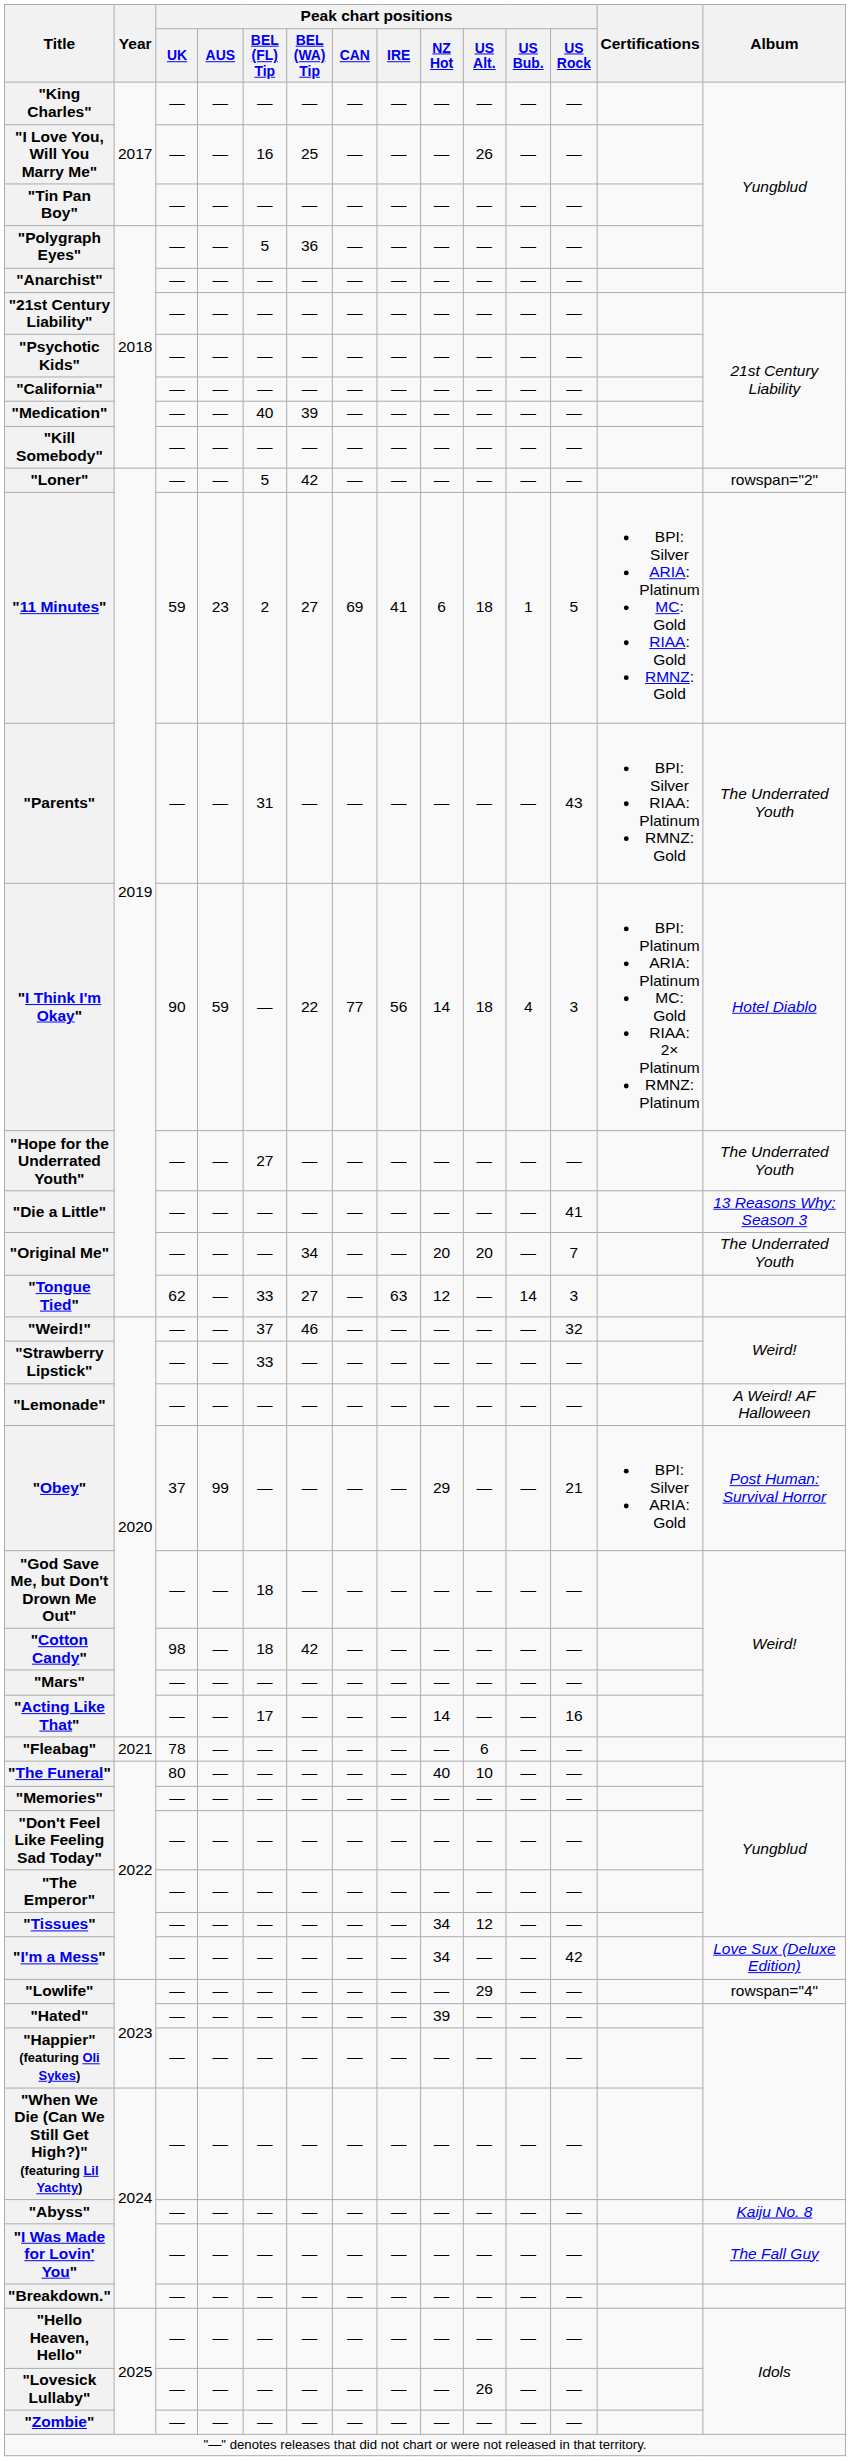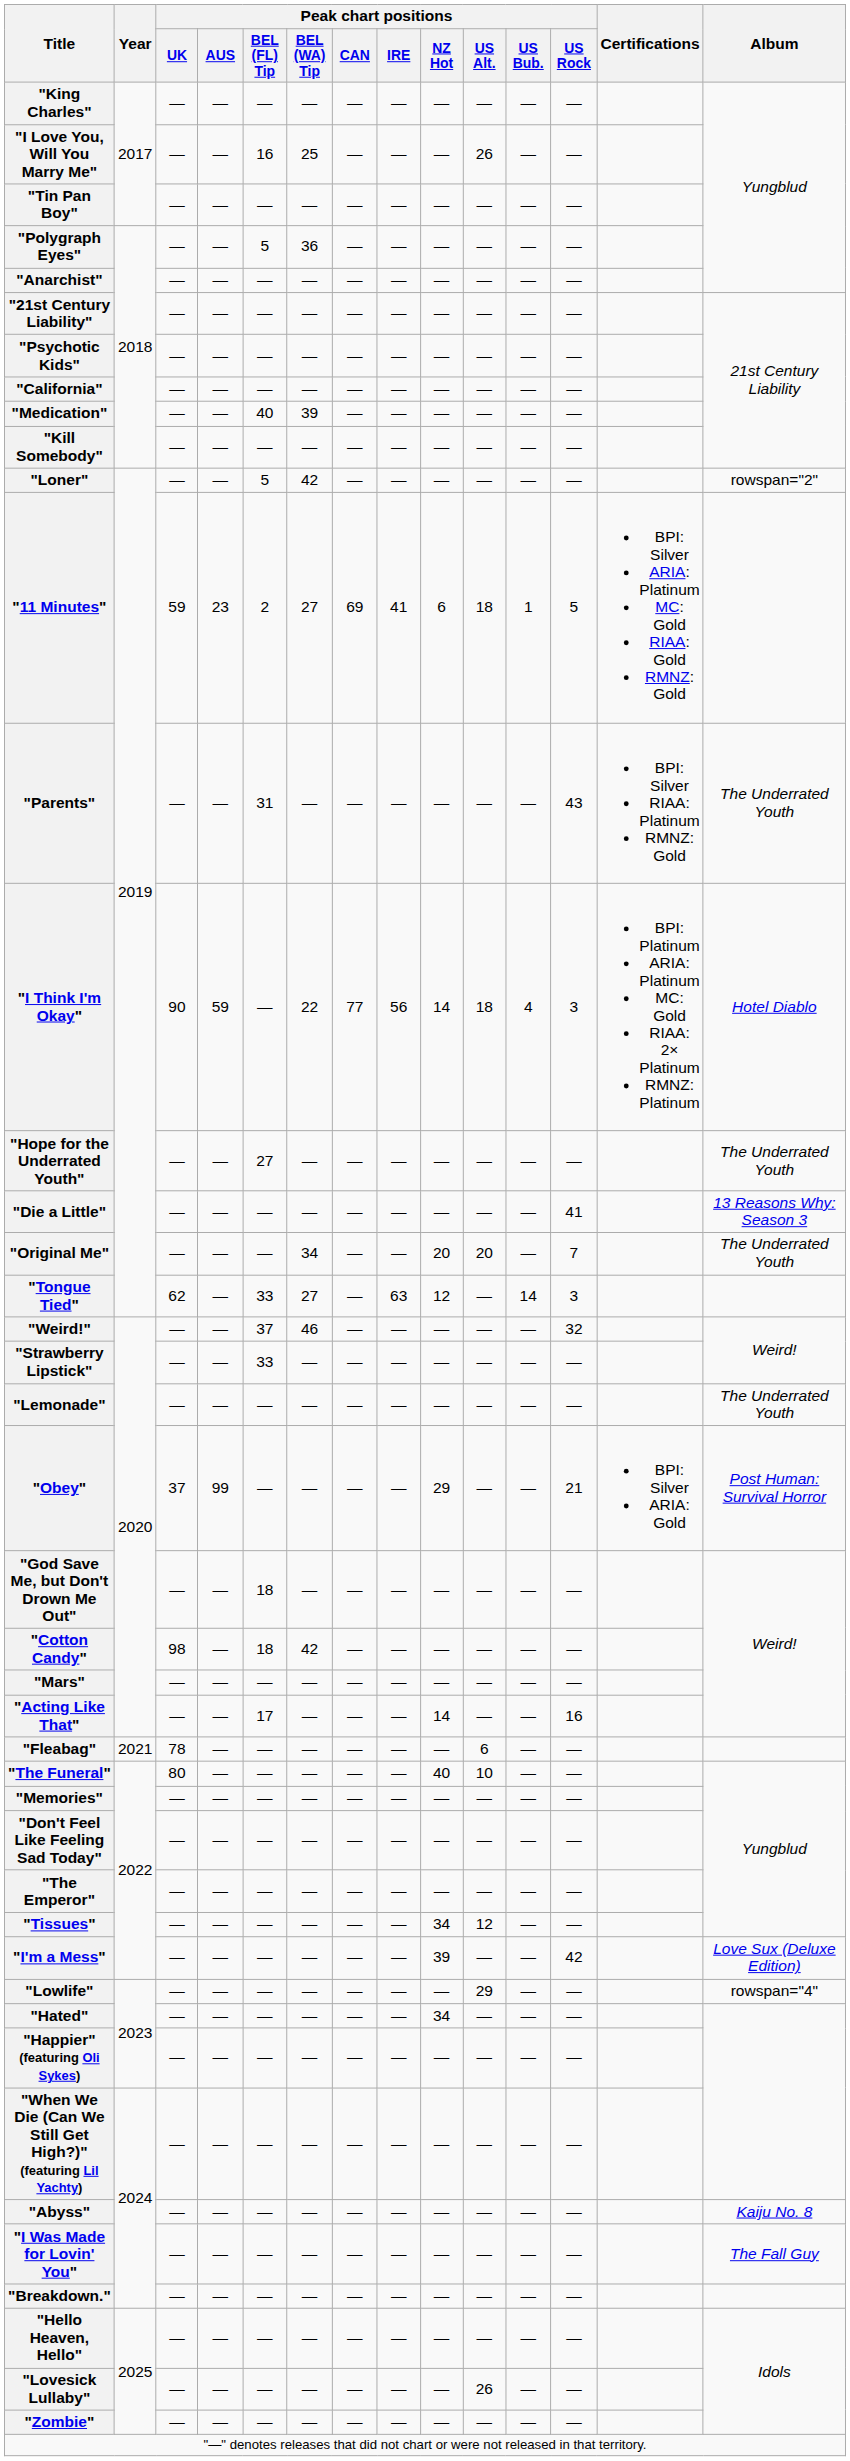(774, 1404) A Weird! AF Halloween -> (774, 1404) The Underrated Youth
(442, 1957) 34 -> (442, 1957) 39
(442, 2015) 39 -> (442, 2015) 34
